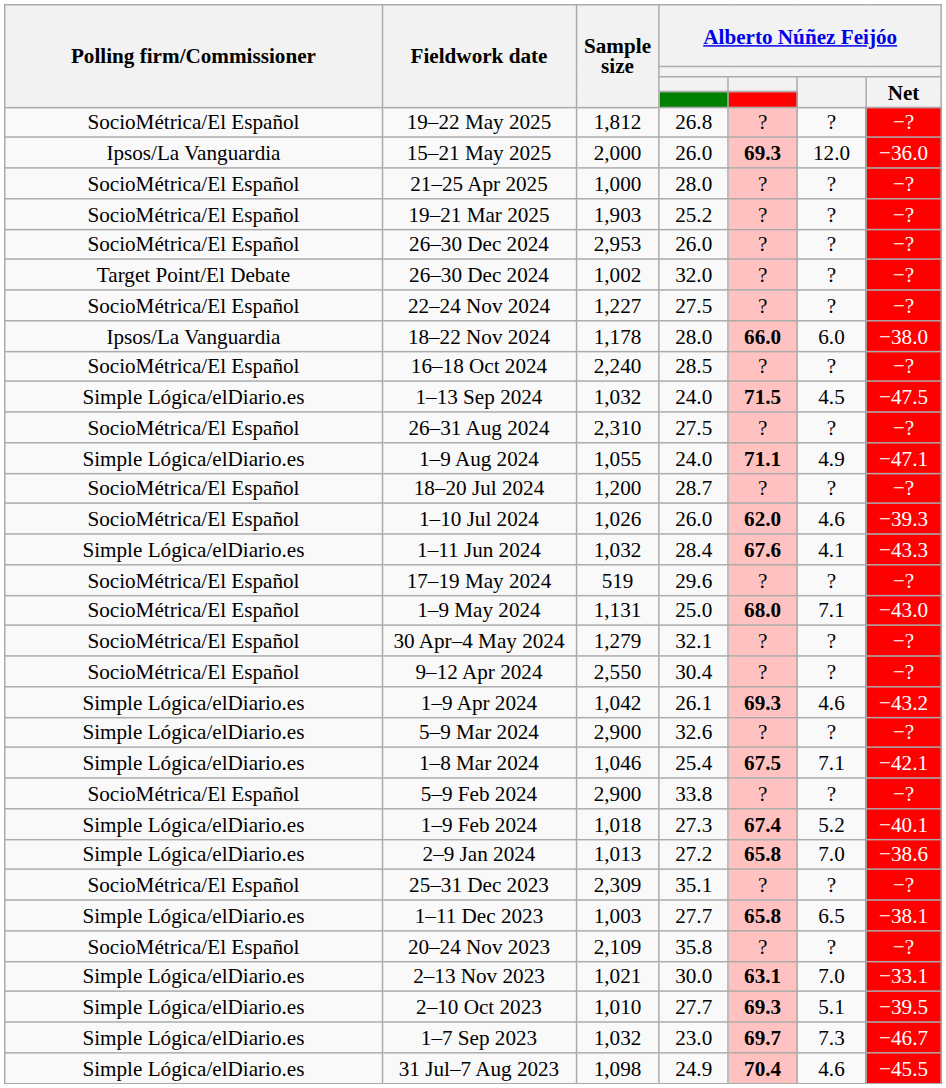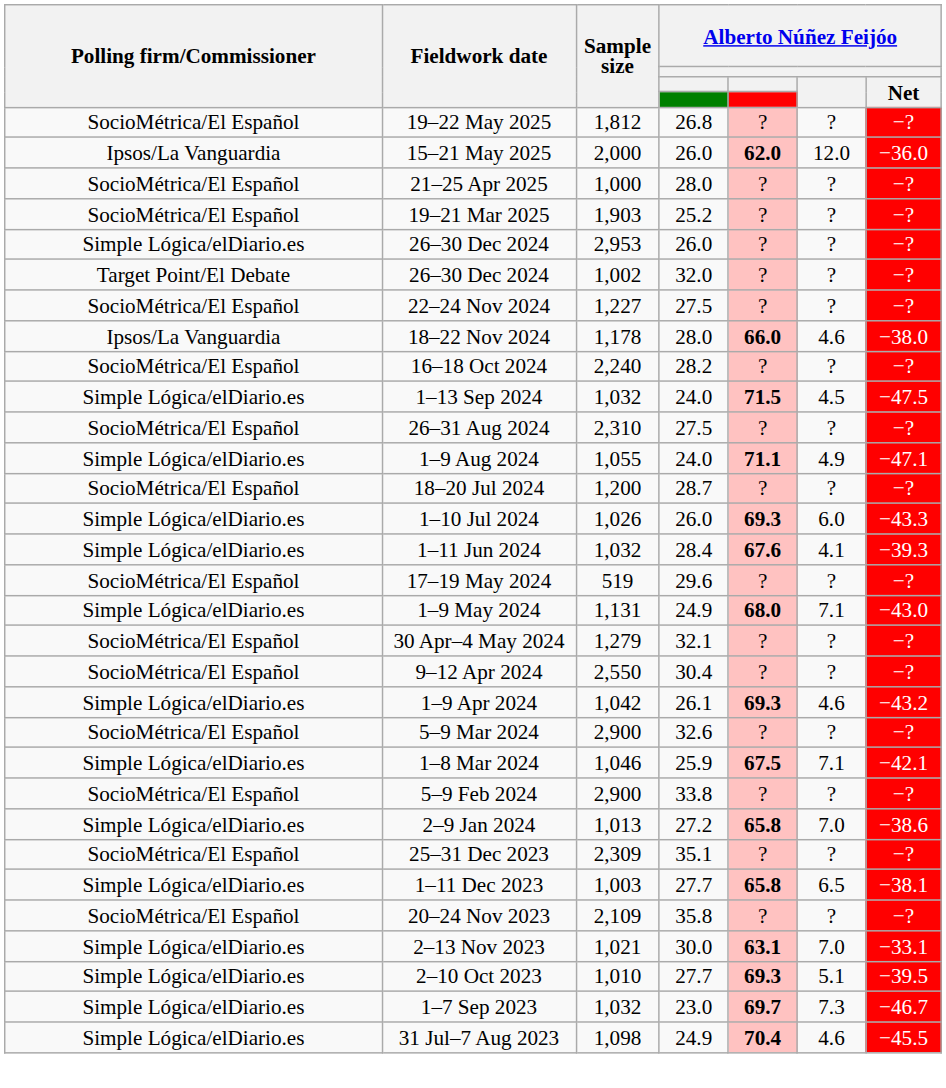(763, 153) 69.3 -> (763, 153) 62.0
(193, 245) SocioMétrica/El Español -> (193, 245) Simple Lógica/elDiario.es
(832, 336) 6.0 -> (832, 336) 4.6
(694, 367) 28.5 -> (694, 367) 28.2
(193, 519) SocioMétrica/El Español -> (193, 519) Simple Lógica/elDiario.es
(763, 519) 62.0 -> (763, 519) 69.3
(832, 519) 4.6 -> (832, 519) 6.0
(904, 519) −39.3 -> (904, 519) −43.3
(904, 550) −43.3 -> (904, 550) −39.3
(193, 611) SocioMétrica/El Español -> (193, 611) Simple Lógica/elDiario.es
(694, 611) 25.0 -> (694, 611) 24.9
(193, 733) Simple Lógica/elDiario.es -> (193, 733) SocioMétrica/El Español
(694, 763) 25.4 -> (694, 763) 25.9
- row: (479, 824)
